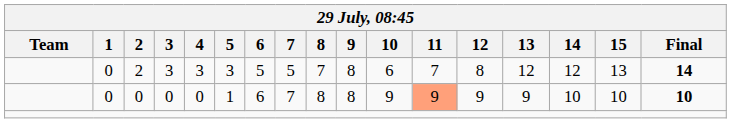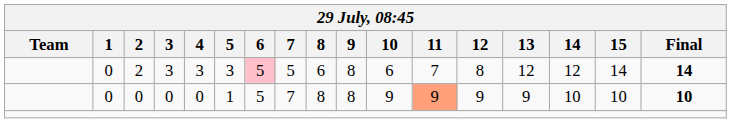(260, 70) no background -> (260, 70) pink background
(321, 70) 7 -> (321, 70) 6
(618, 70) 13 -> (618, 70) 14
(260, 96) 6 -> (260, 96) 5
